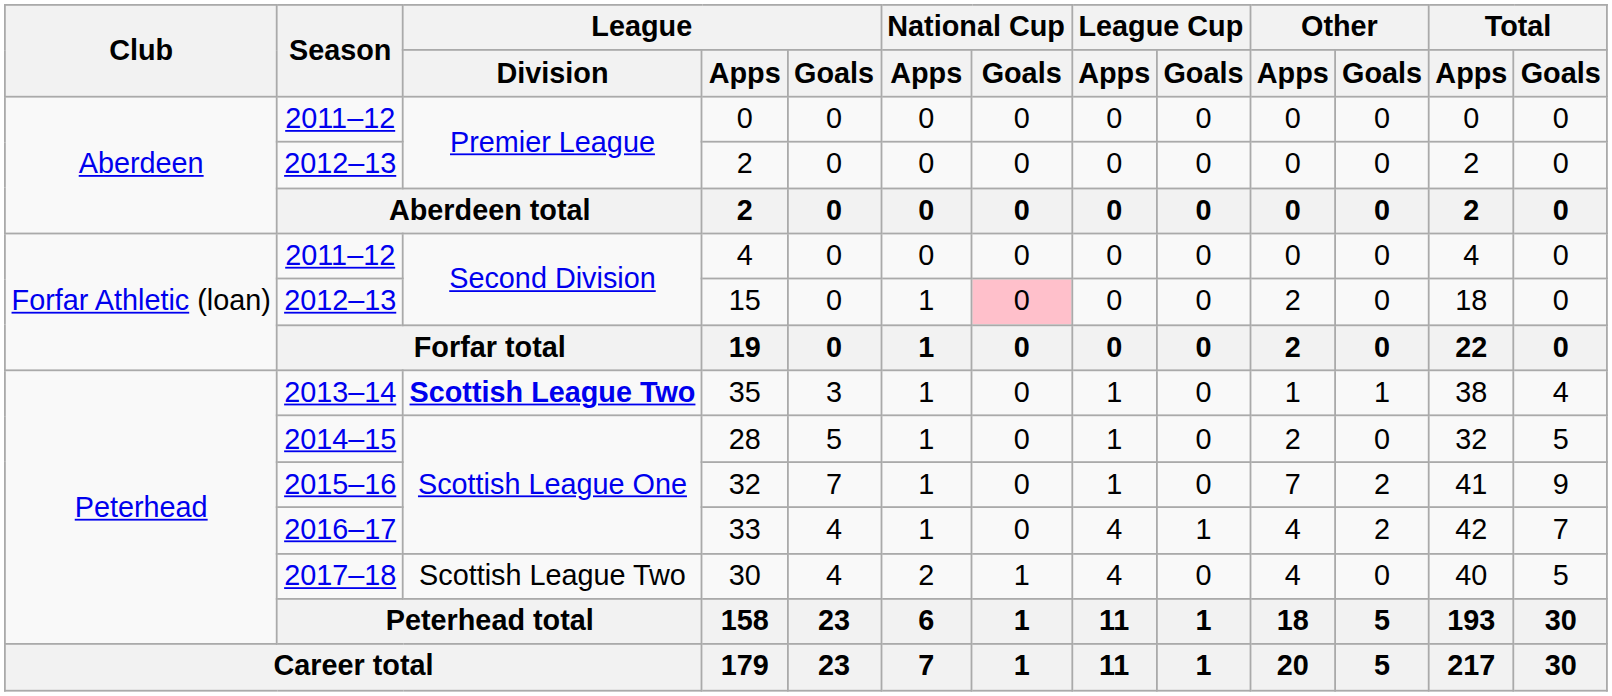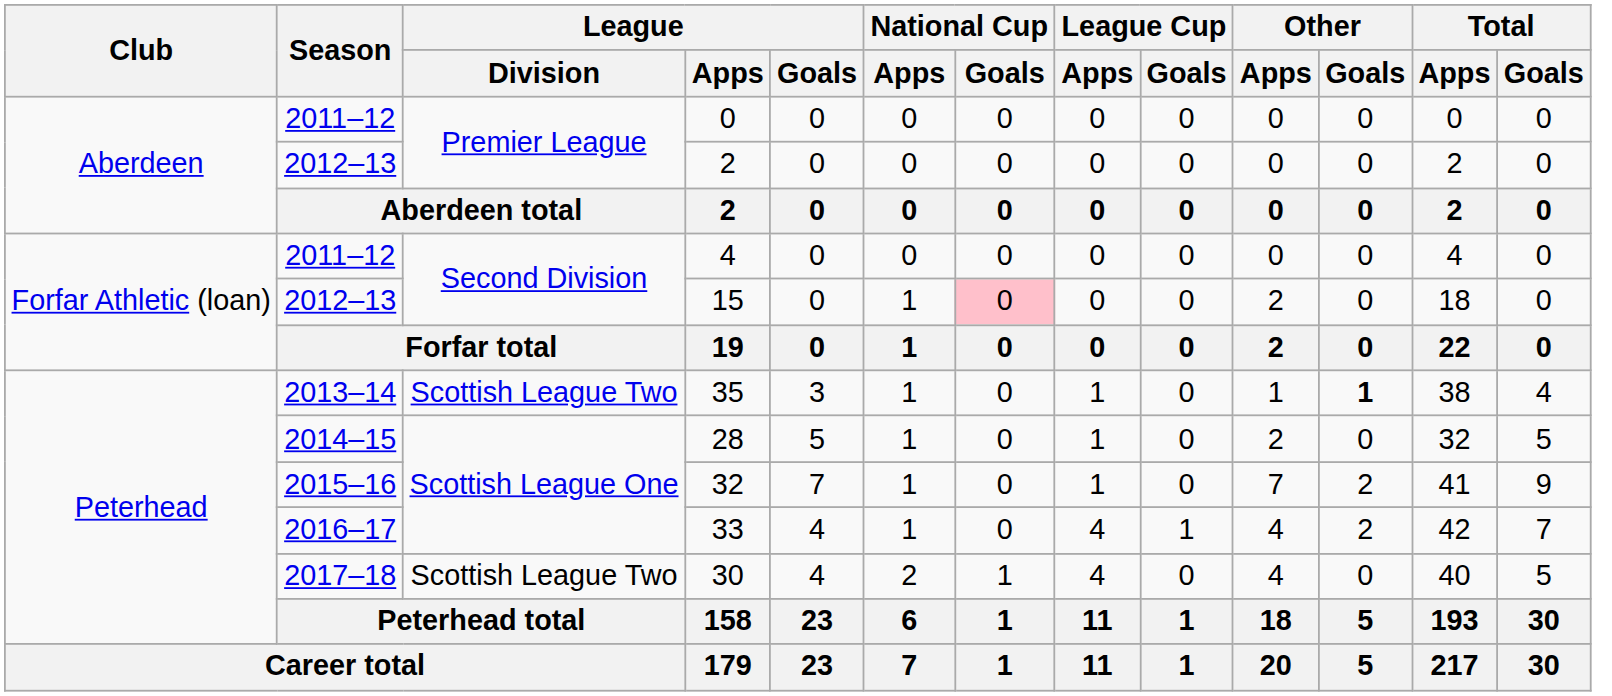(552, 392) bold -> (544, 392) normal
(1382, 392) normal -> (1365, 392) bold
